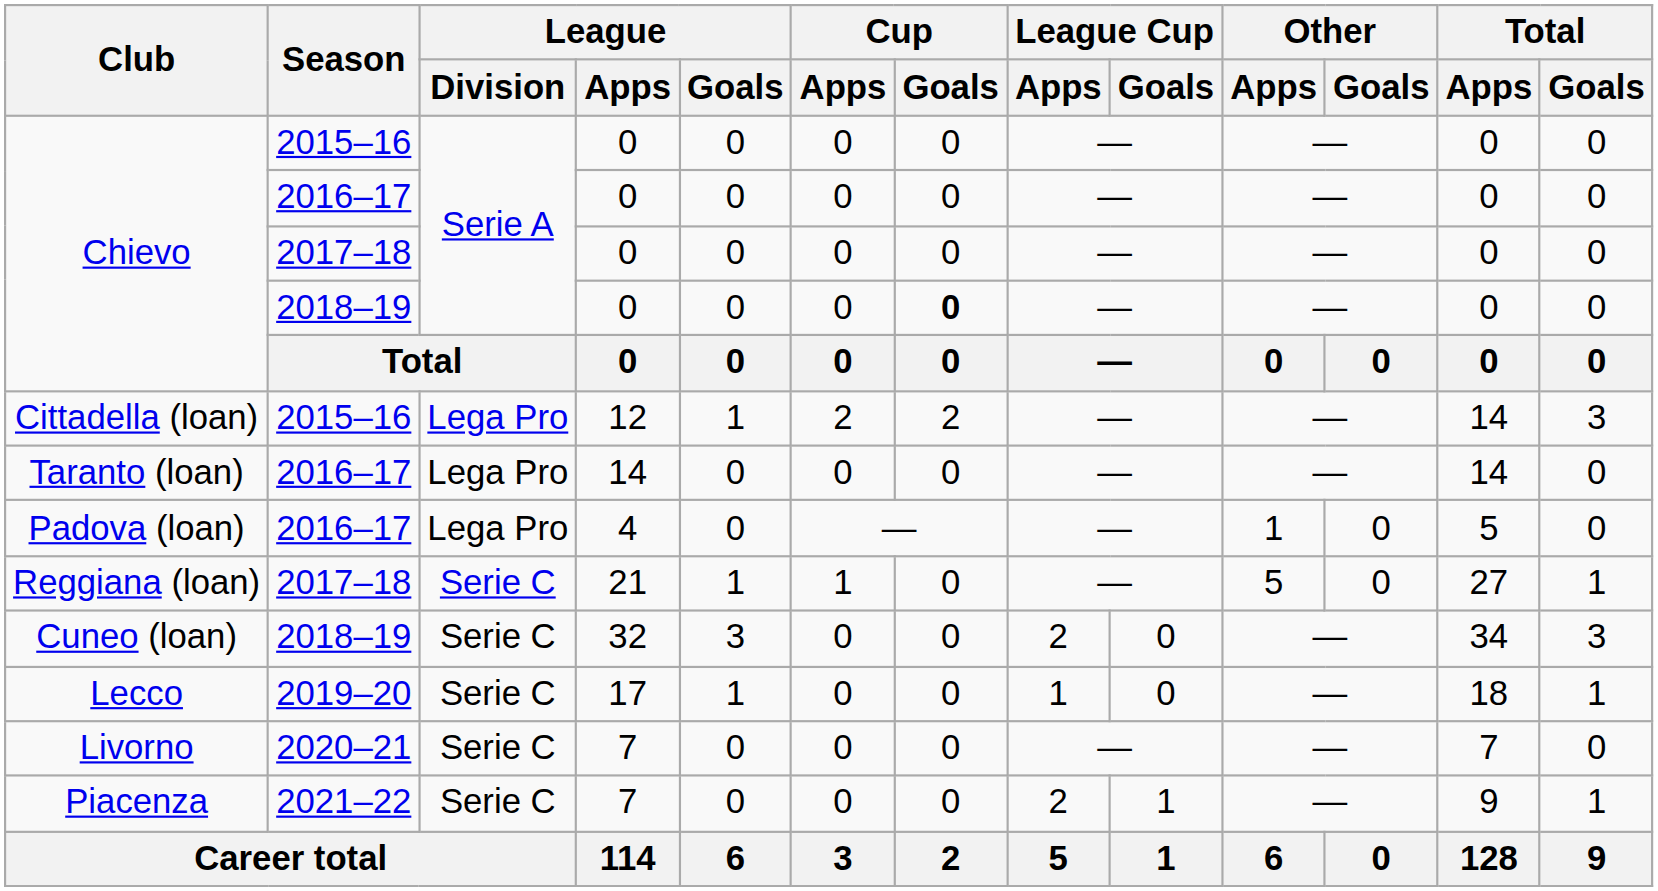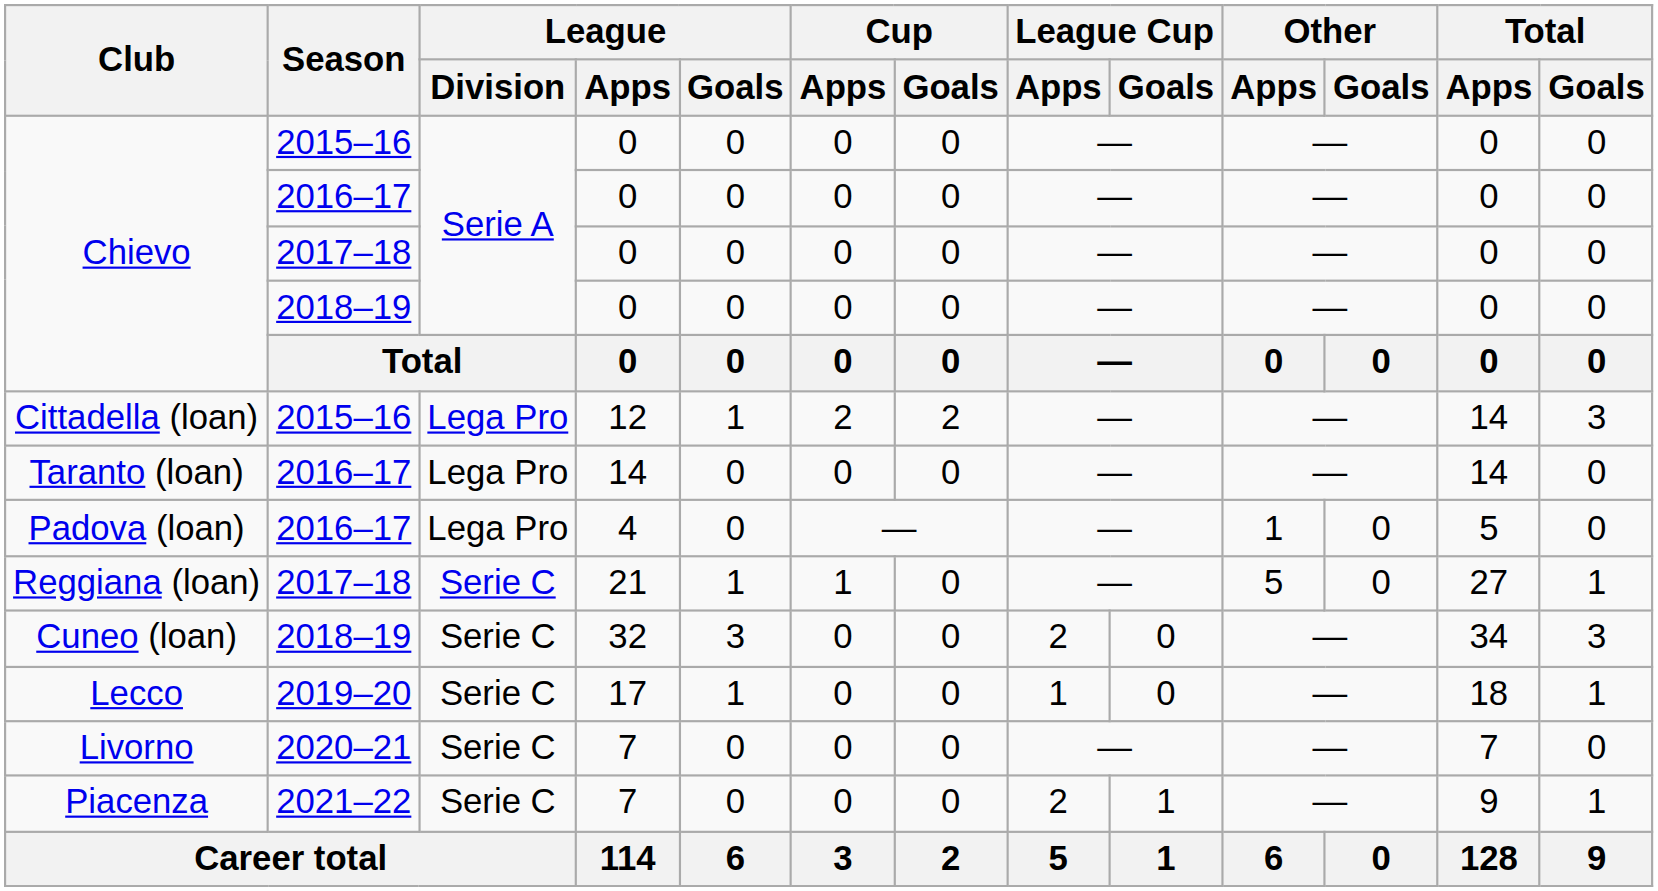(951, 307) bold -> (951, 307) normal
